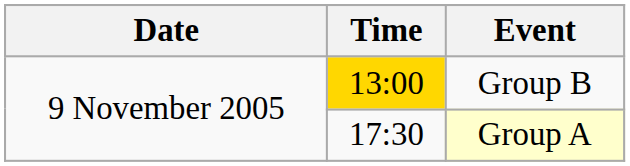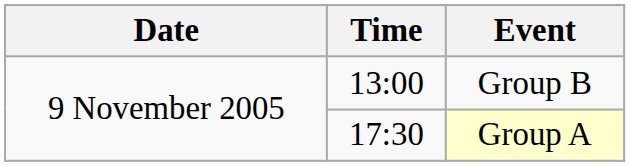(386, 82) gold background -> (386, 82) no background
